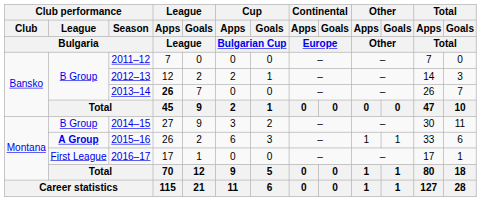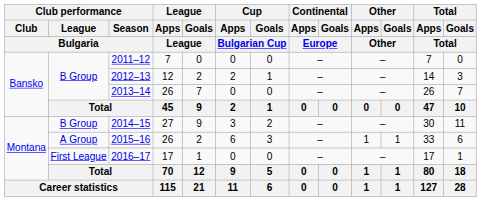(168, 92) bold -> (168, 92) normal
(79, 140) bold -> (79, 140) normal
